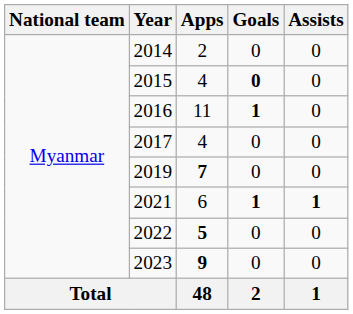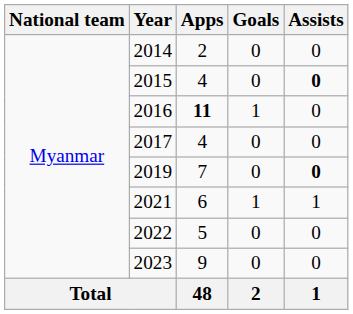(256, 80) bold -> (256, 80) normal
(316, 80) normal -> (316, 80) bold
(202, 111) normal -> (202, 111) bold
(256, 111) bold -> (256, 111) normal
(202, 171) bold -> (202, 171) normal
(316, 171) normal -> (316, 171) bold
(256, 202) bold -> (256, 202) normal
(316, 202) bold -> (316, 202) normal
(202, 232) bold -> (202, 232) normal
(202, 263) bold -> (202, 263) normal
